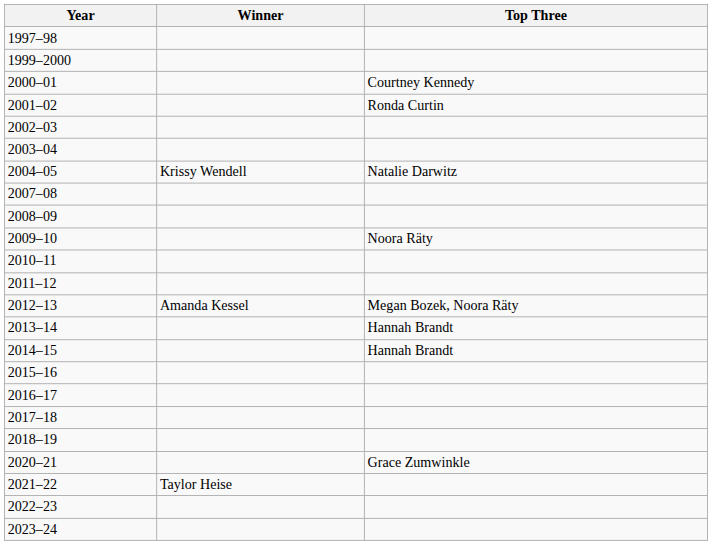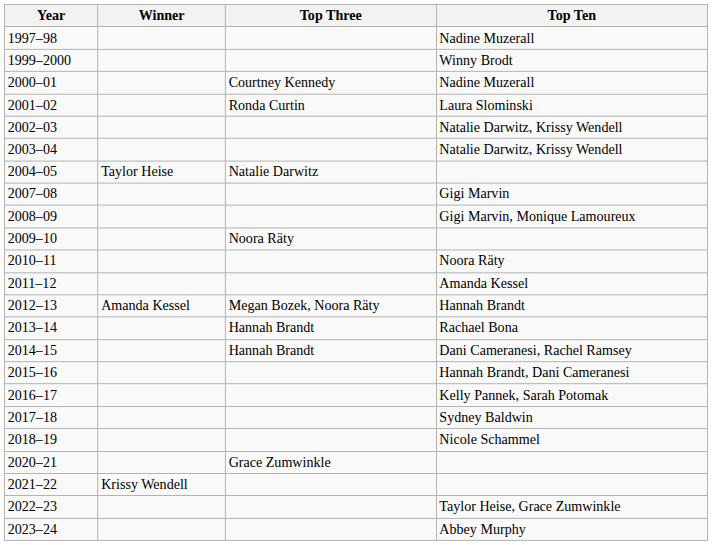+ column: (572, 15)
(203, 171) Krissy Wendell -> (137, 171) Taylor Heise
(196, 484) Taylor Heise -> (144, 484) Krissy Wendell
